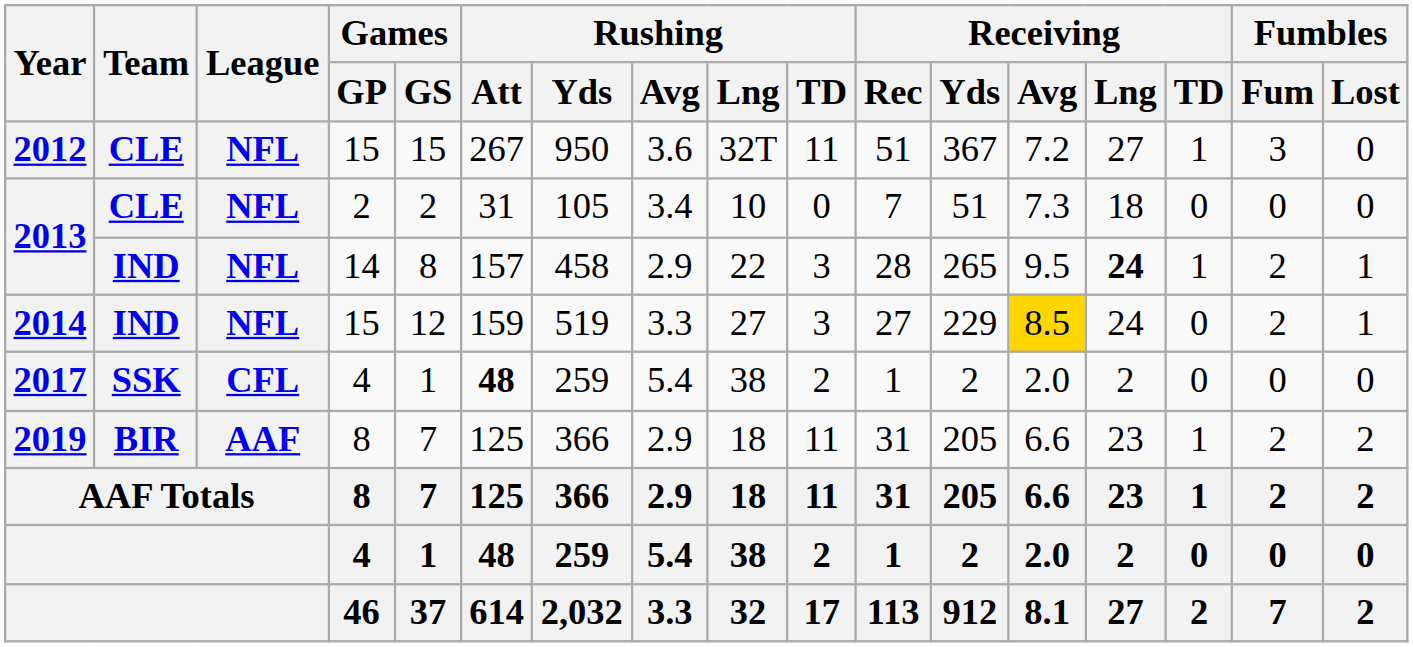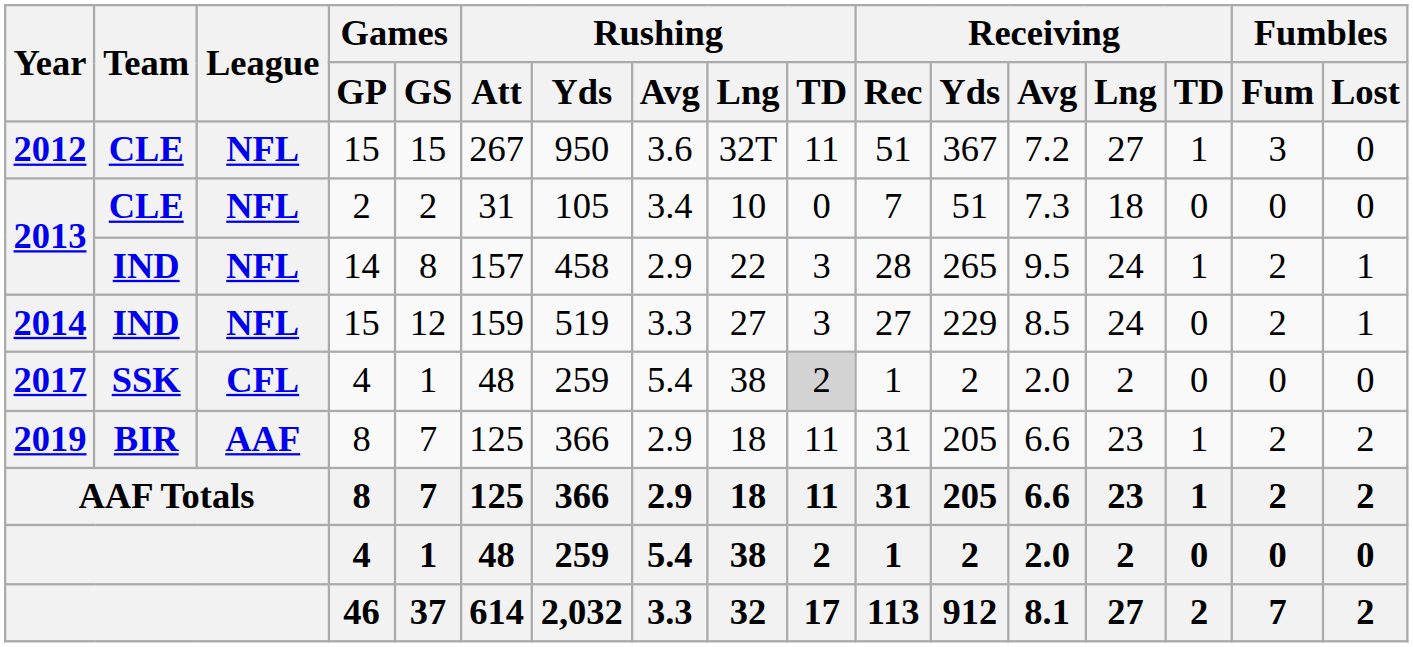(1125, 264) bold -> (1125, 264) normal
(1047, 322) gold background -> (1047, 322) no background
(497, 380) bold -> (497, 380) normal
(822, 380) no background -> (822, 380) lightgrey background
